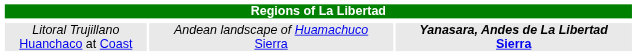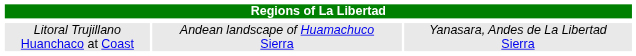(514, 37) bold -> (518, 37) normal
